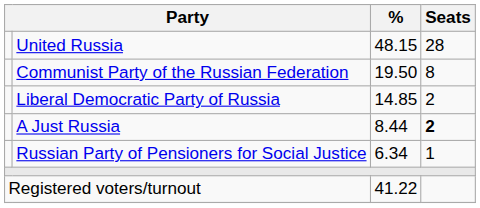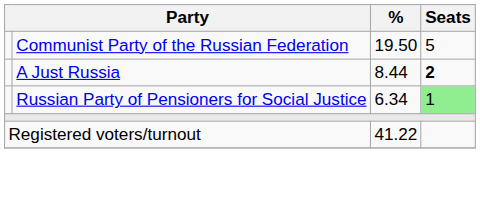- row: (70, 45)
(430, 72) 8 -> (430, 45) 5
- row: (148, 99)
(430, 153) no background -> (430, 99) lightgreen background
